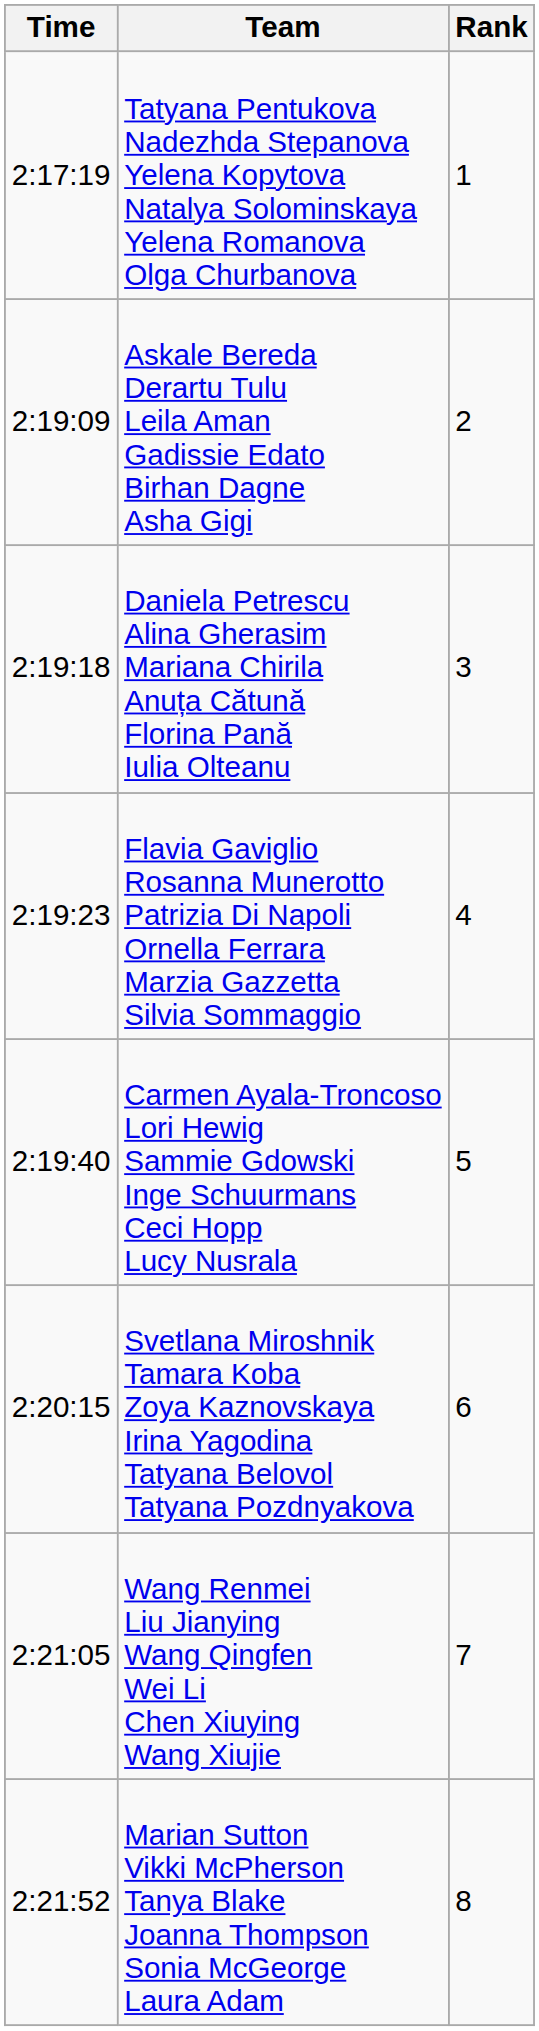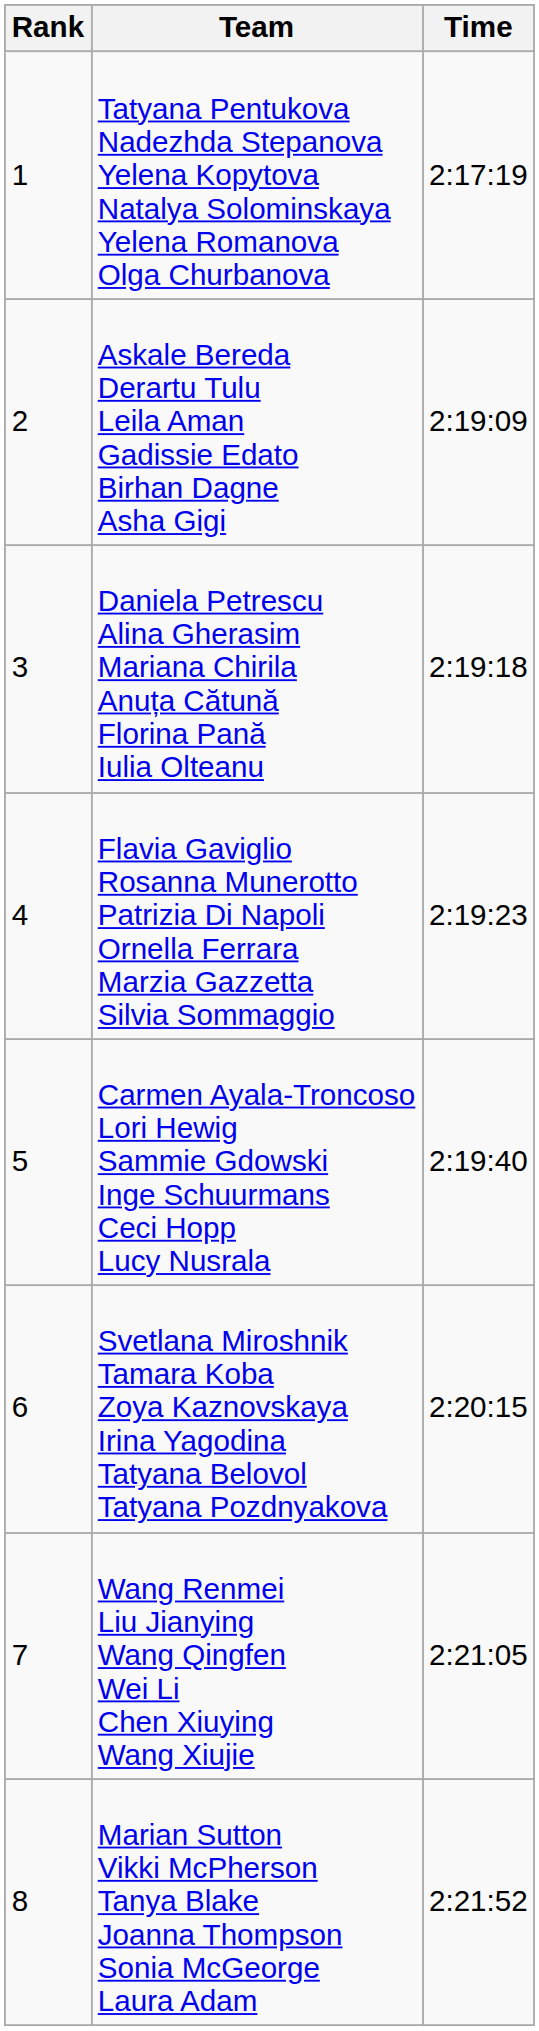columns swapped: (492, 27) <-> (61, 27)
